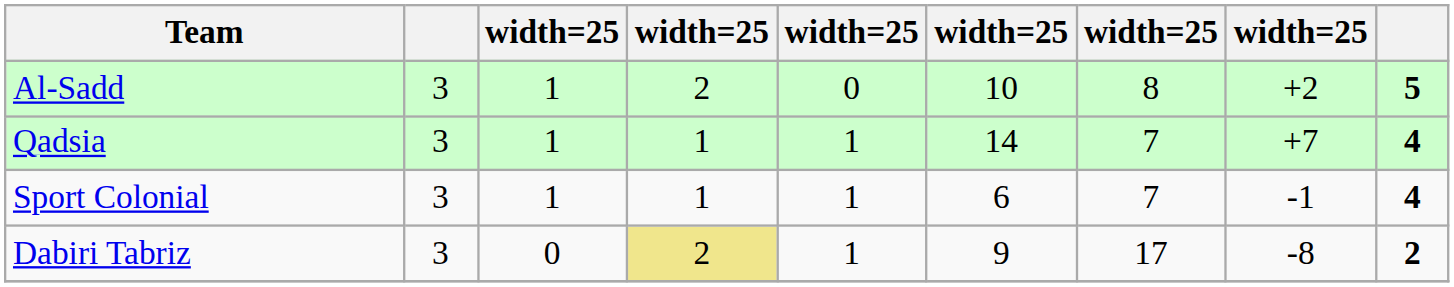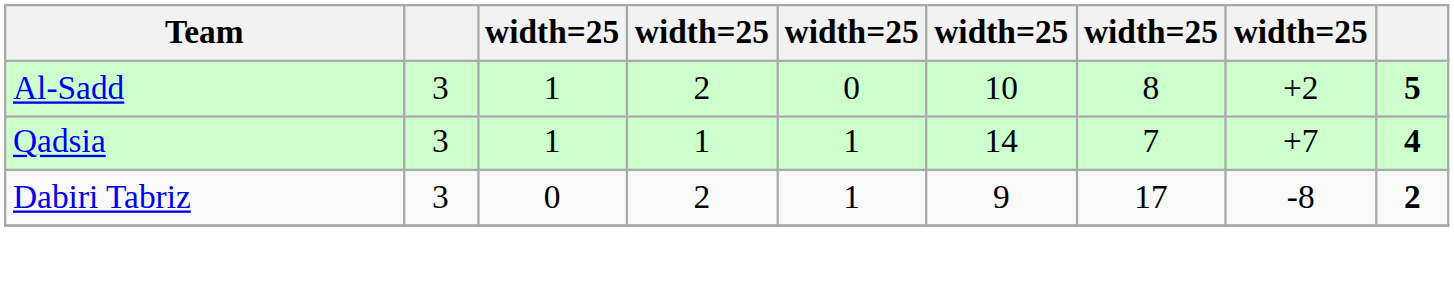- row: (111, 197)
(702, 252) khaki background -> (702, 197) no background
